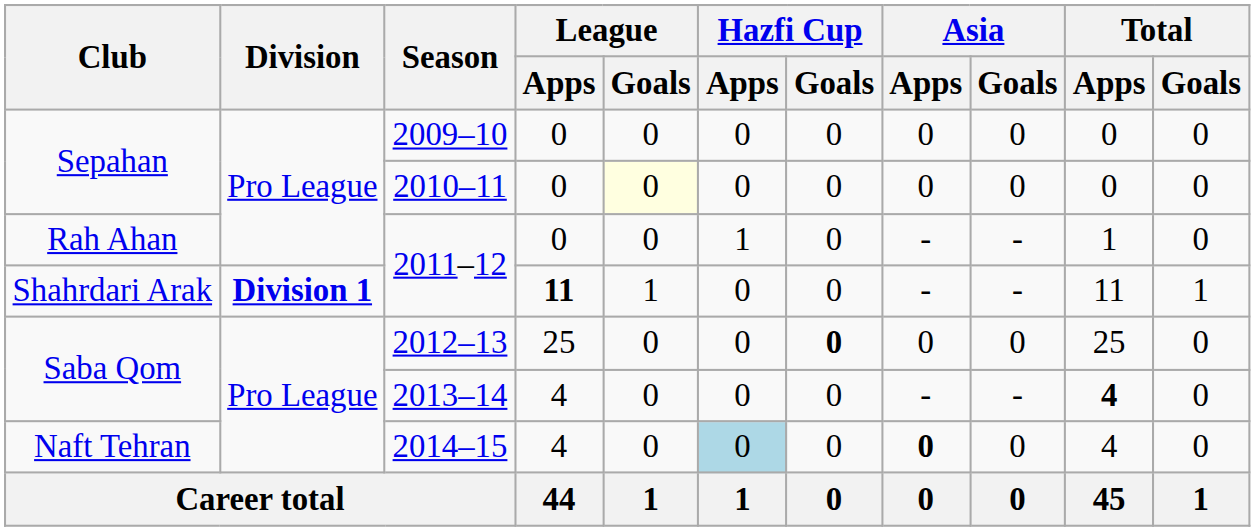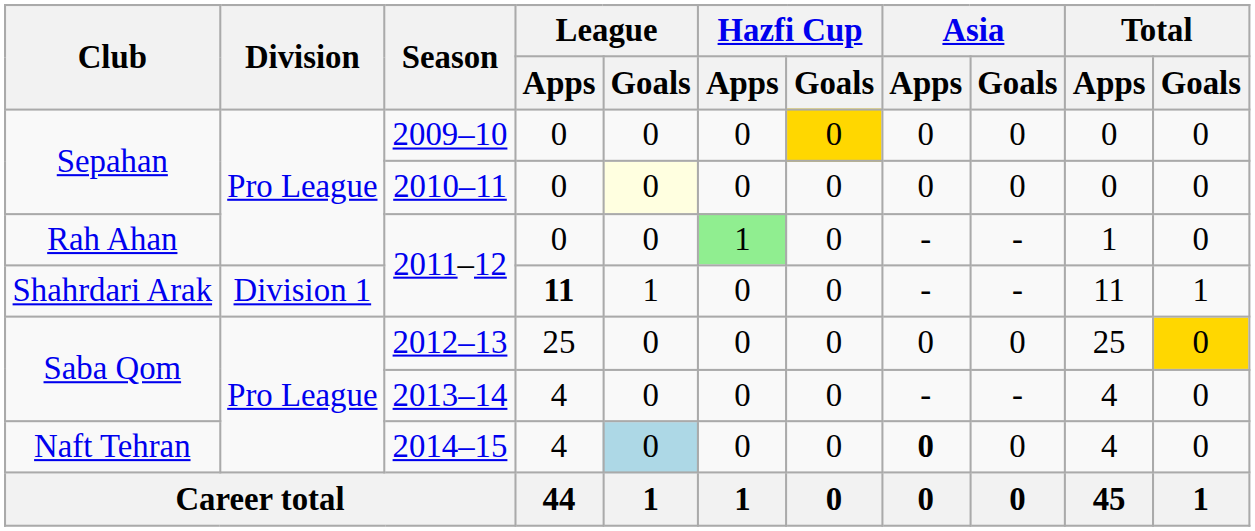(834, 134) no background -> (834, 134) gold background
(742, 238) no background -> (742, 238) lightgreen background
(302, 290) bold -> (302, 290) normal
(834, 342) bold -> (834, 342) normal
(1201, 342) no background -> (1201, 342) gold background
(1109, 394) bold -> (1109, 394) normal
(651, 446) no background -> (651, 446) lightblue background
(742, 446) lightblue background -> (742, 446) no background
